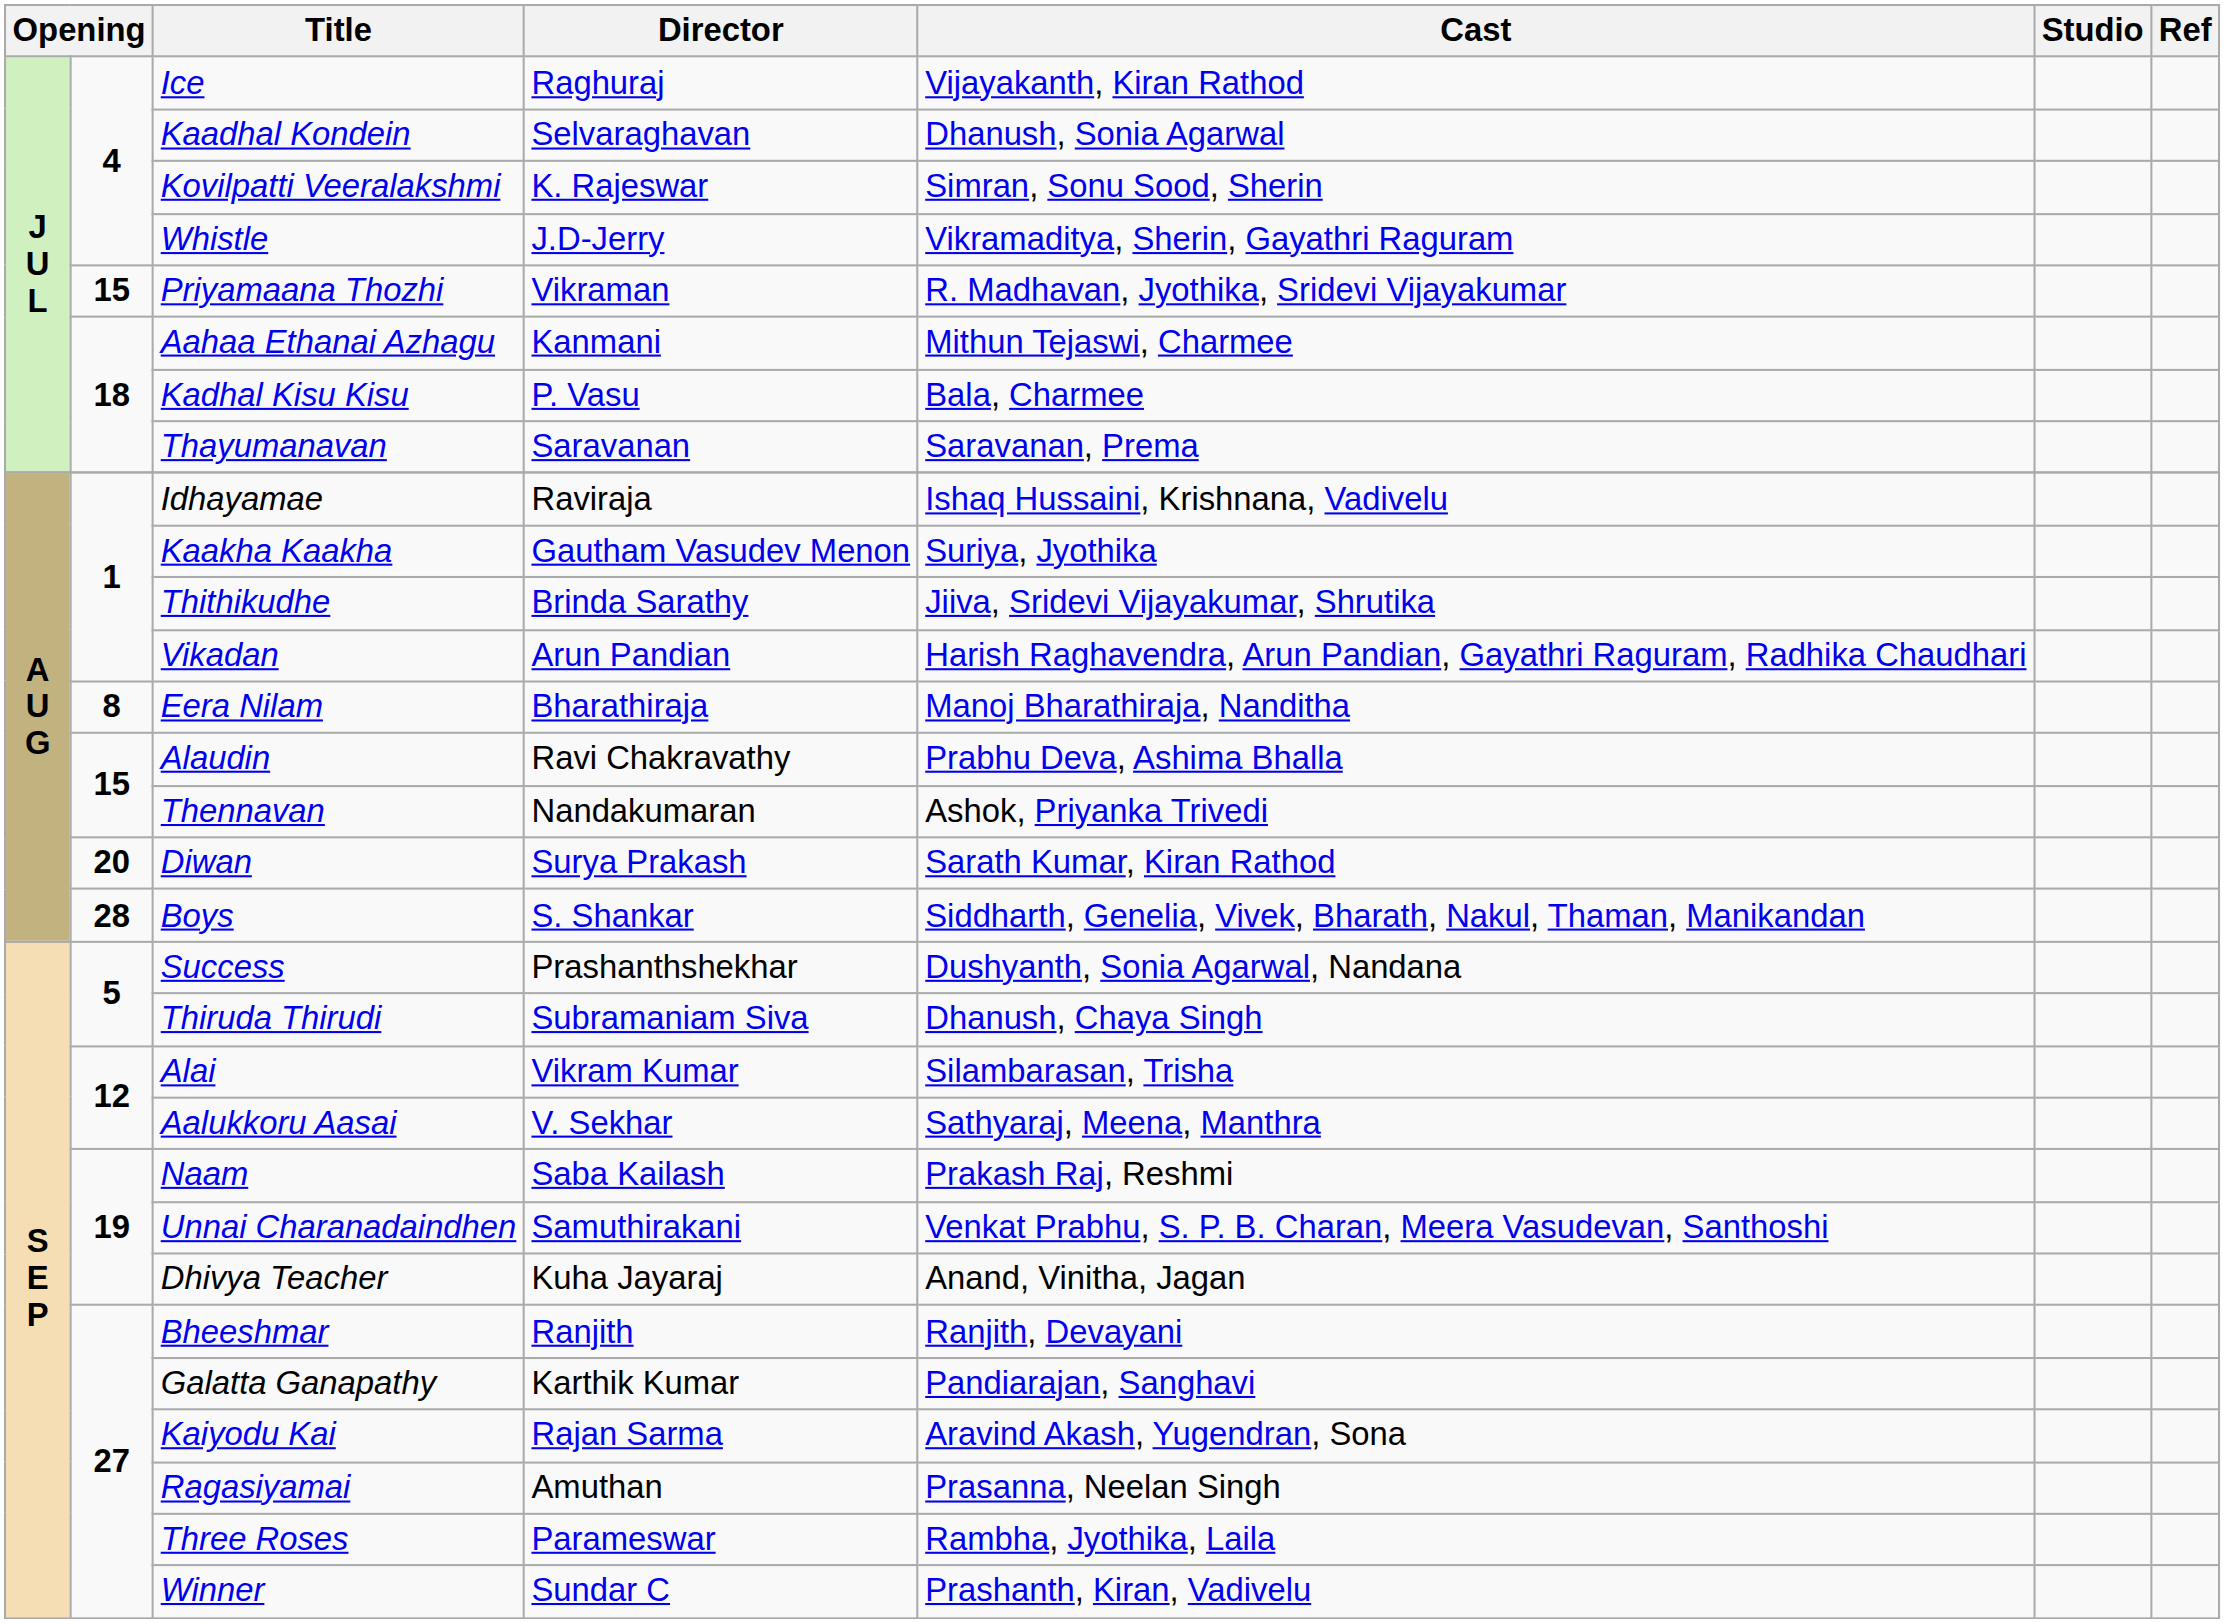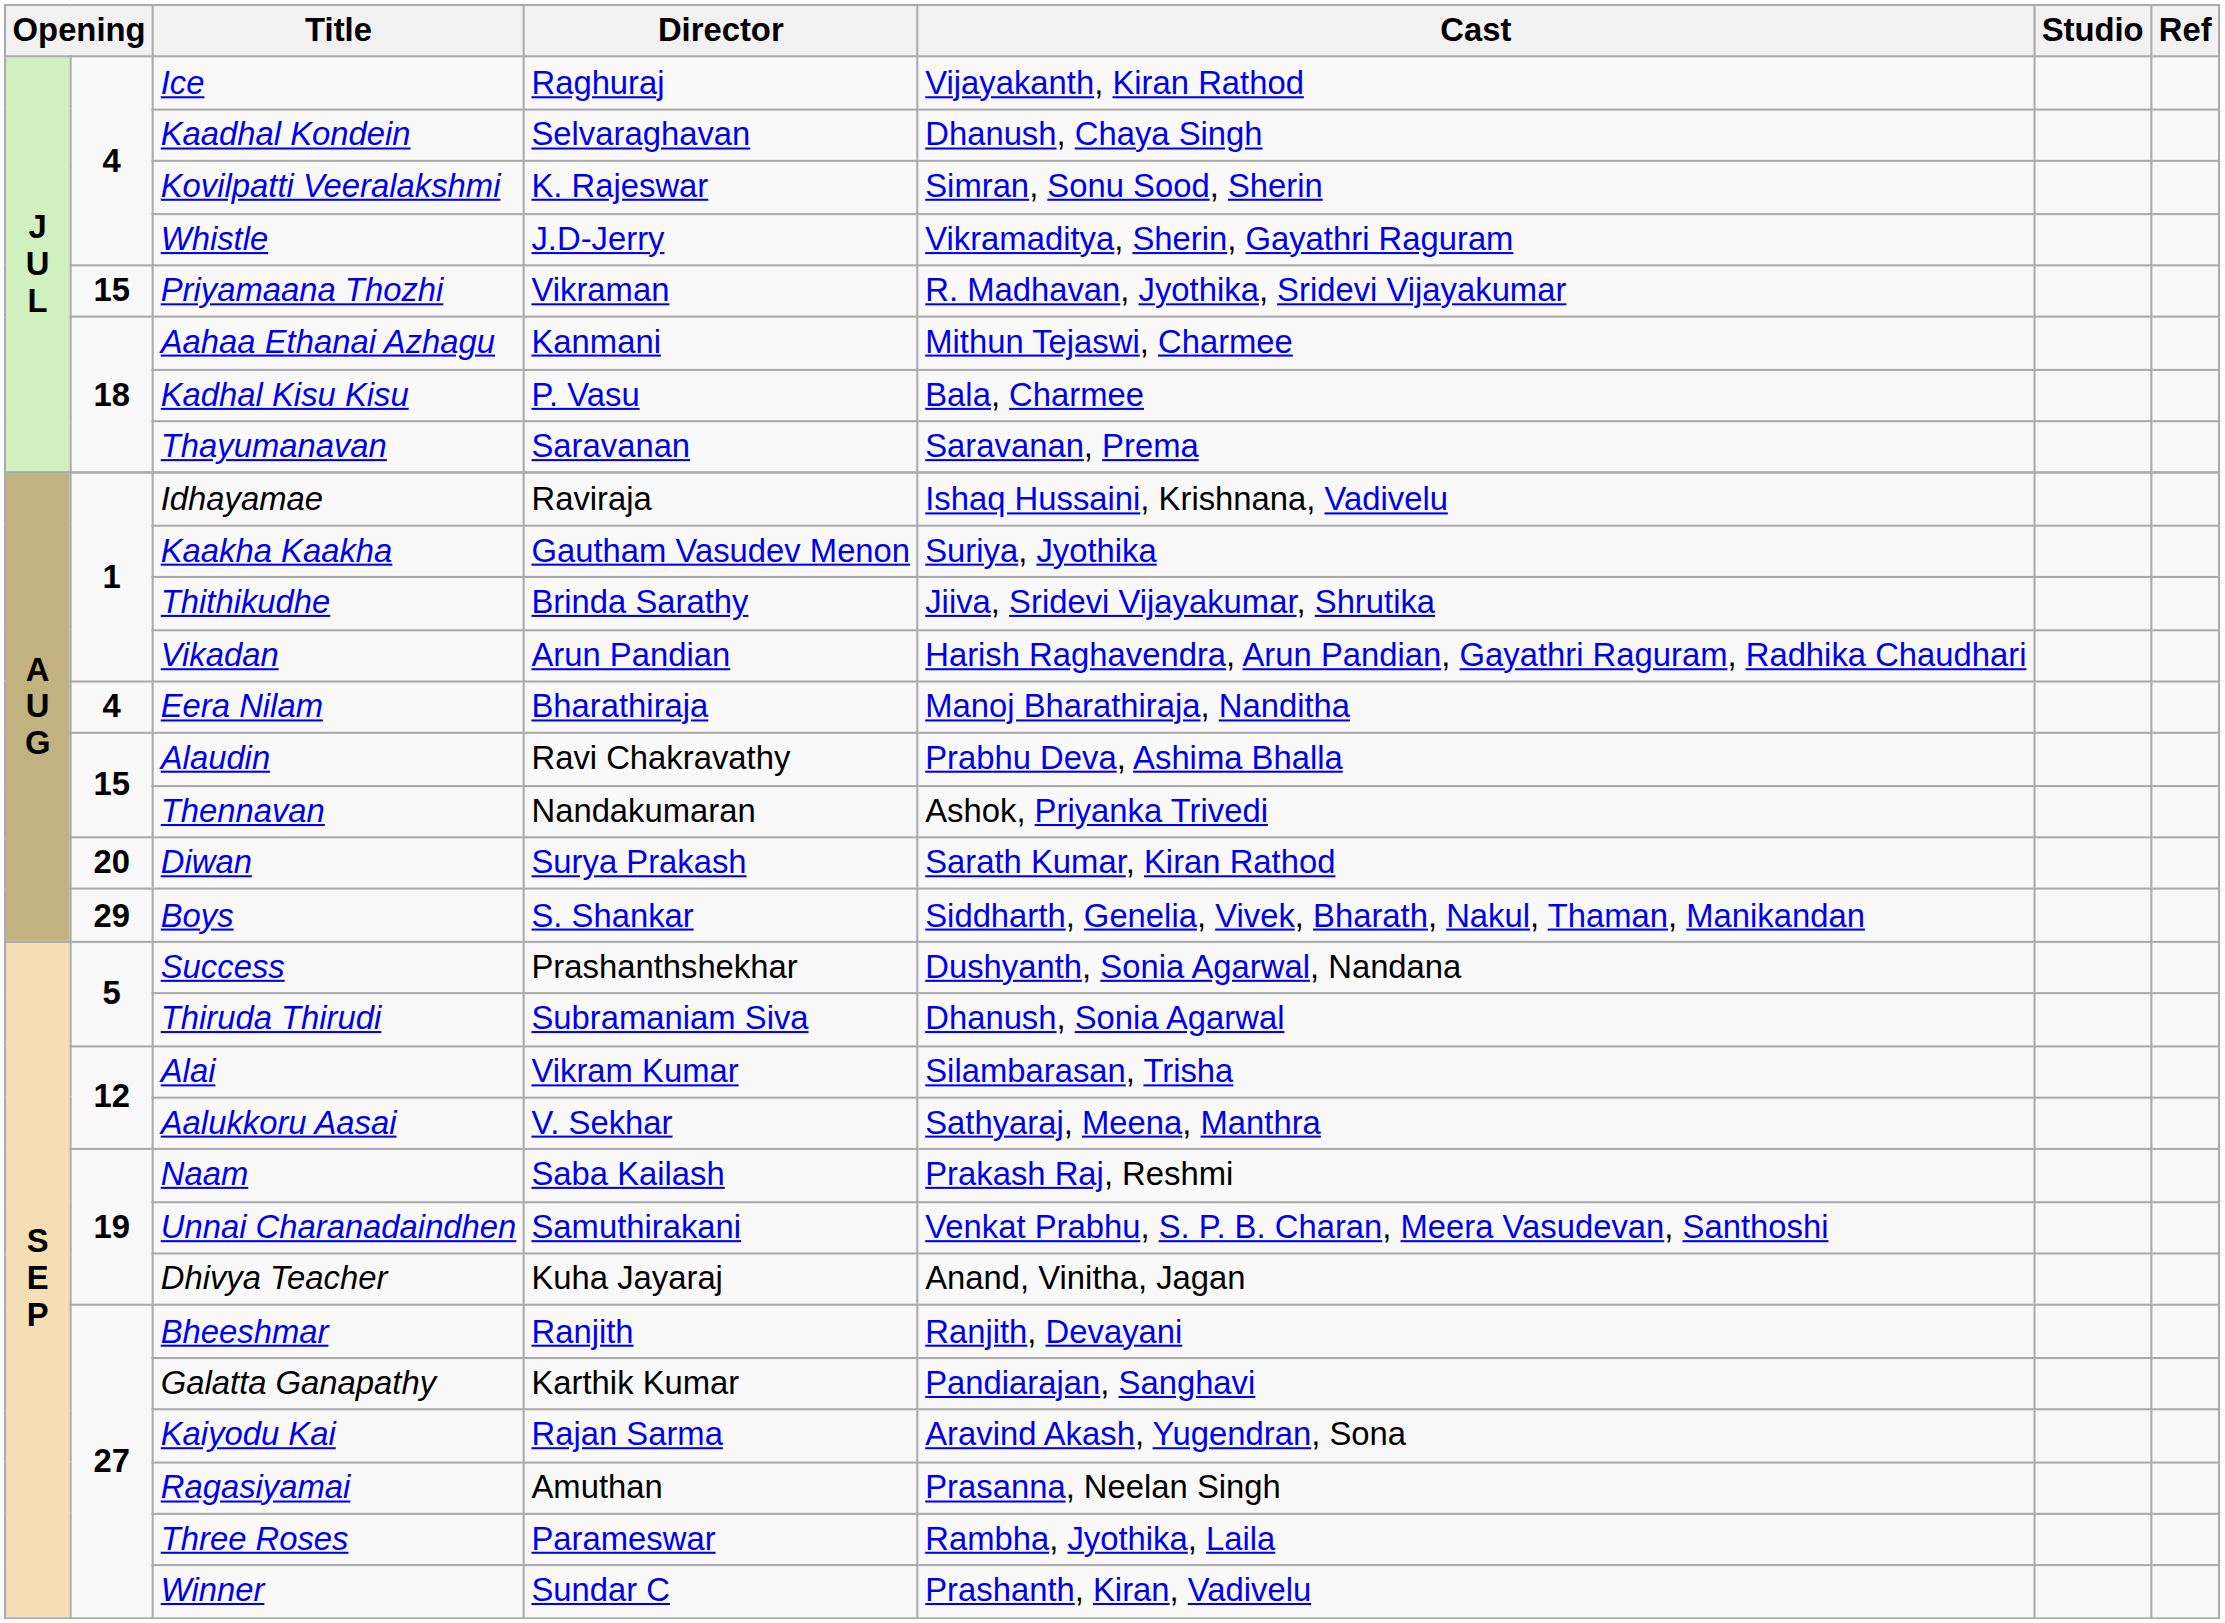(1105, 134) Dhanush, Sonia Agarwal -> (1094, 134) Dhanush, Chaya Singh
(112, 706) 8 -> (112, 706) 4
(112, 914) 28 -> (112, 914) 29
(1094, 1018) Dhanush, Chaya Singh -> (1105, 1018) Dhanush, Sonia Agarwal
